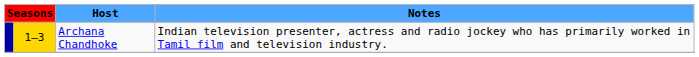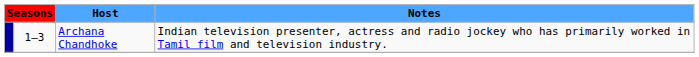(34, 37) gold background -> (34, 37) no background
